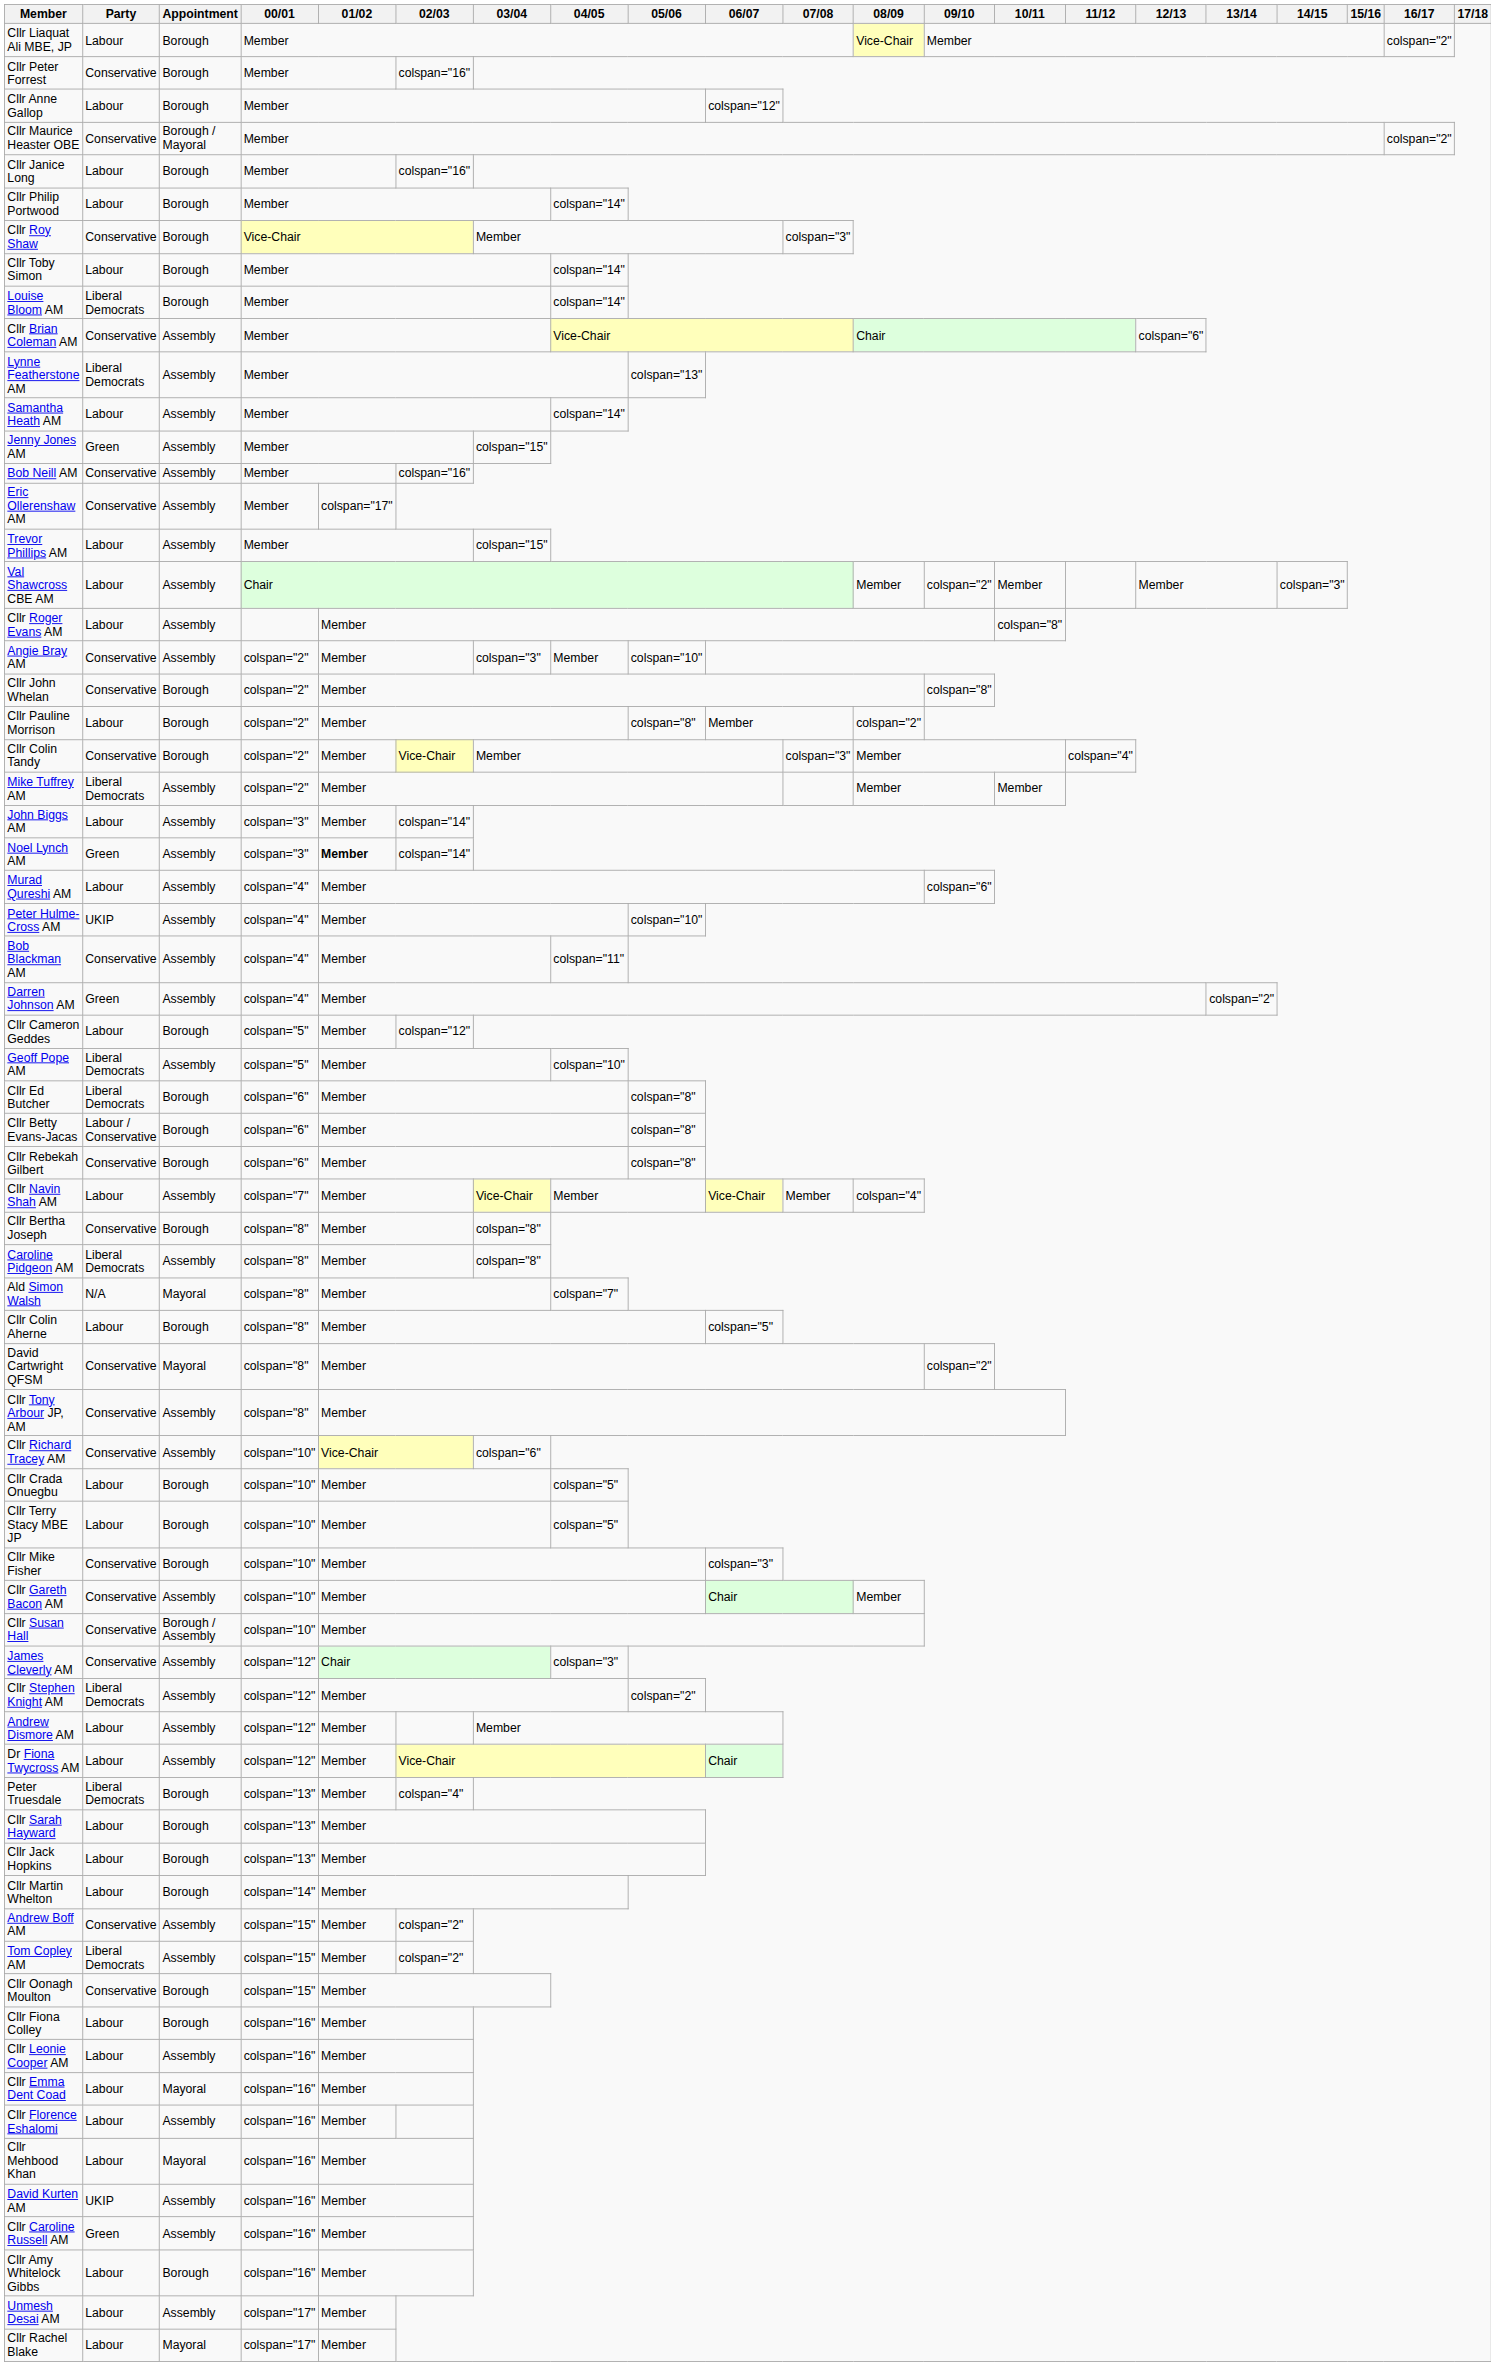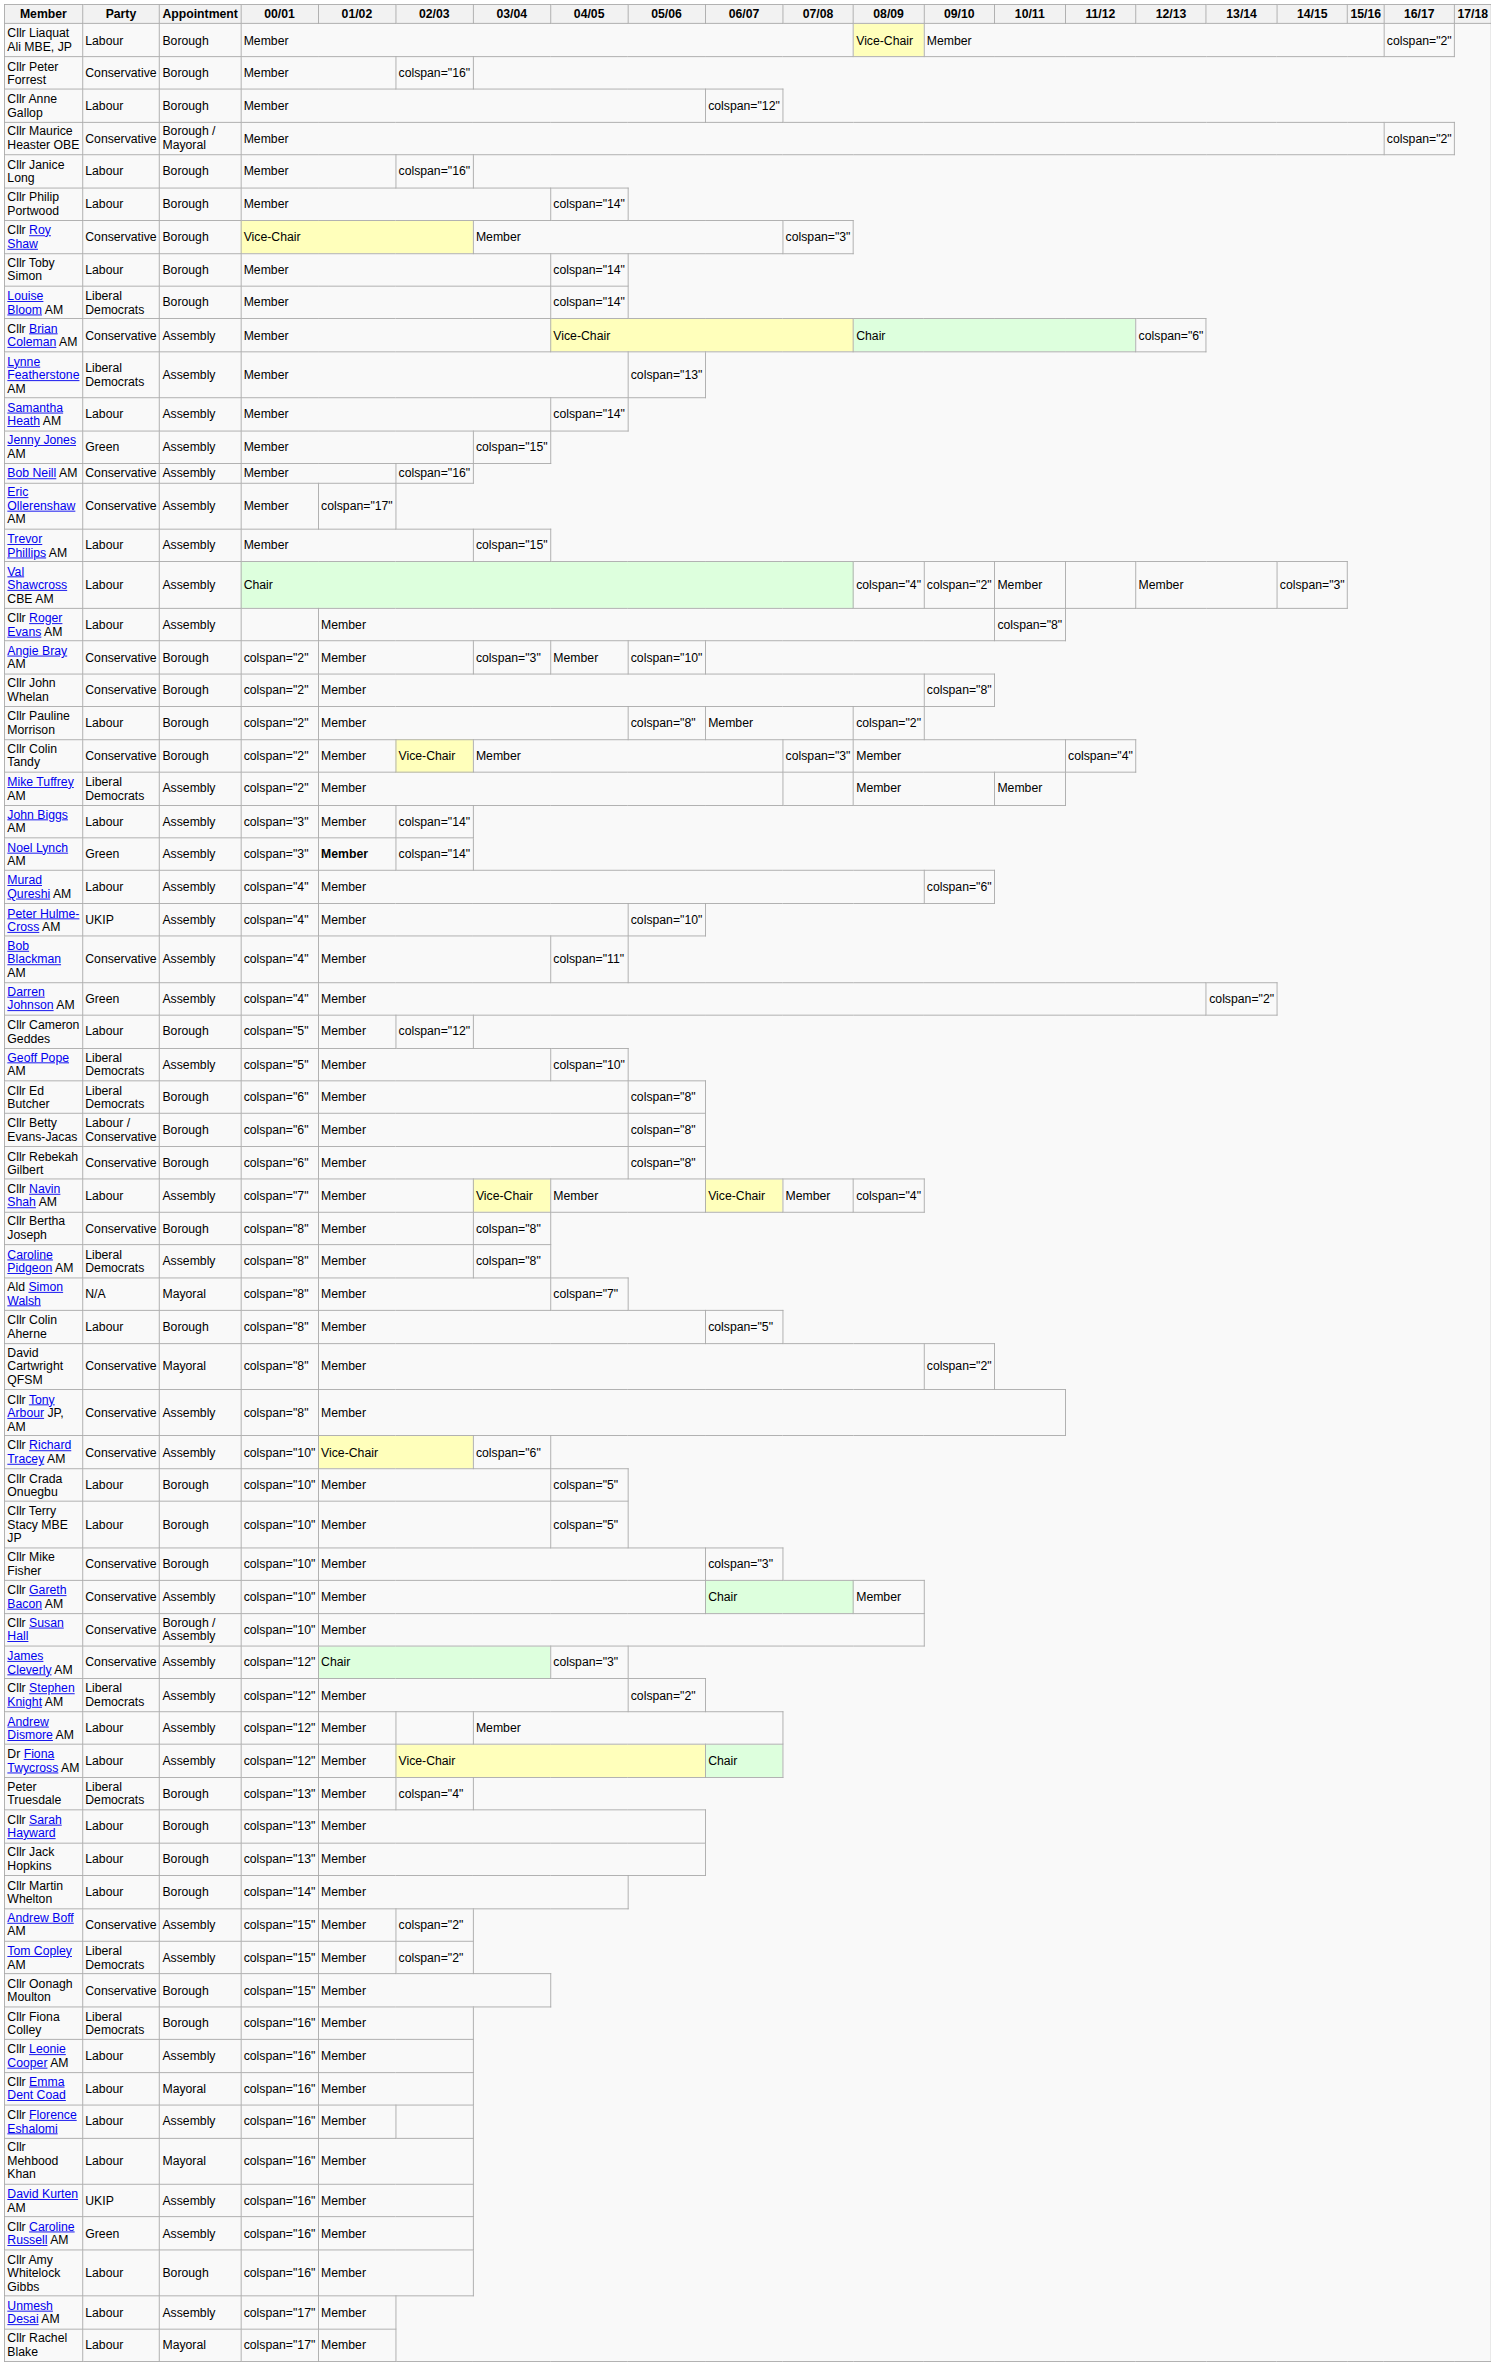(879, 585) Member -> (889, 585) colspan="4"
(189, 657) Assembly -> (186, 657) Borough
(104, 2023) Labour -> (115, 2023) Liberal Democrats
